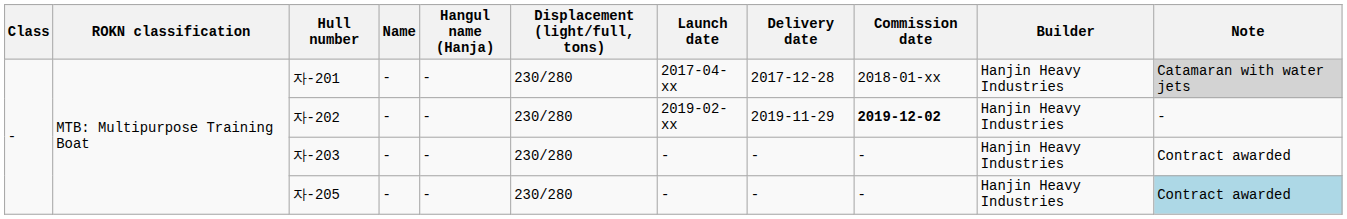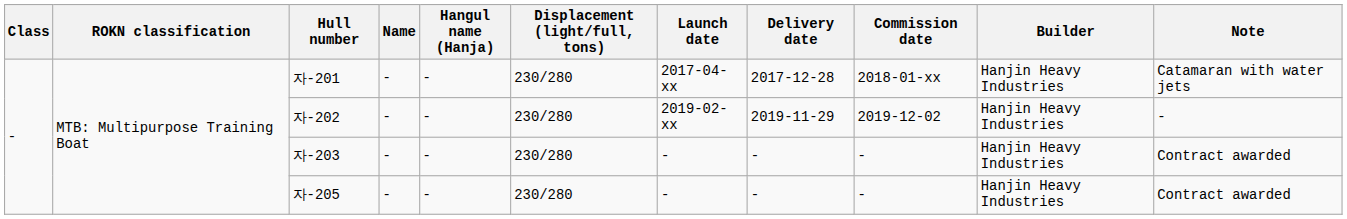(1241, 79) lightgrey background -> (1241, 79) no background
(899, 117) bold -> (899, 117) normal
(1224, 195) lightblue background -> (1224, 195) no background
